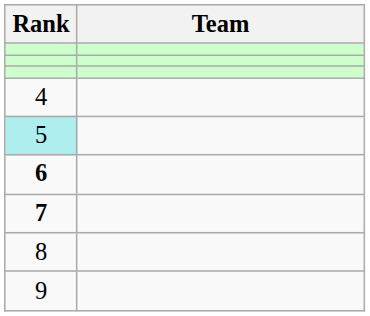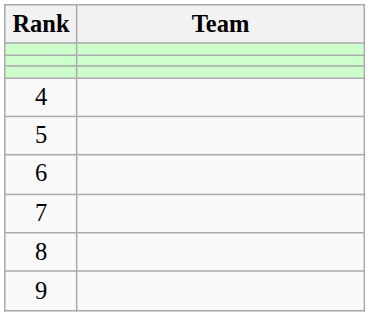(41, 135) paleturquoise background -> (41, 135) no background
(41, 174) bold -> (41, 174) normal
(41, 213) bold -> (41, 213) normal
